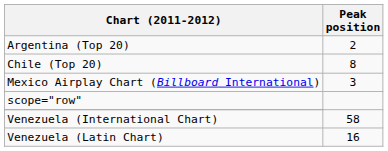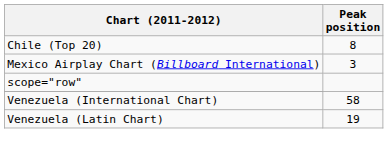- row: (68, 45)
(353, 137) 16 -> (353, 119) 19
